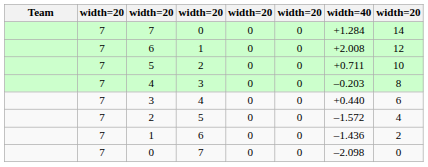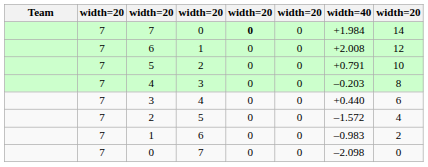(250, 30) normal -> (250, 30) bold
(349, 30) +1.284 -> (349, 30) +1.984
(349, 65) +0.711 -> (349, 65) +0.791
(349, 135) –1.436 -> (349, 135) –0.983
